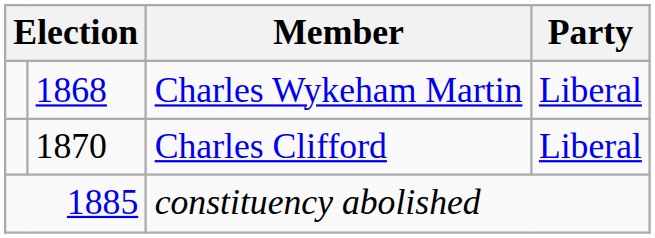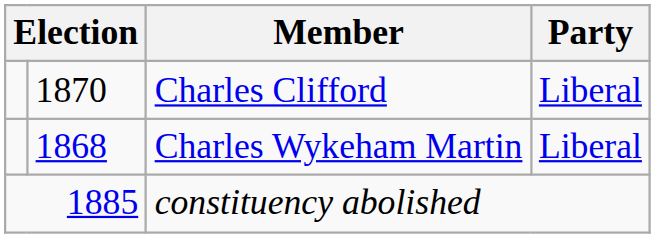rows swapped: (339, 89) <-> (271, 145)
